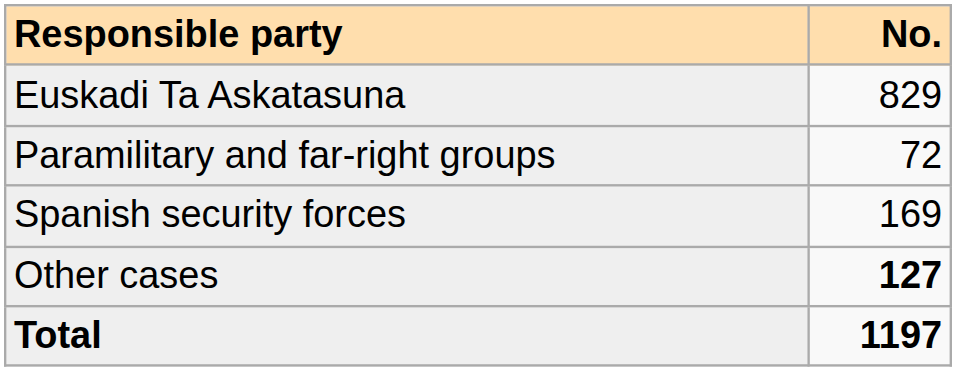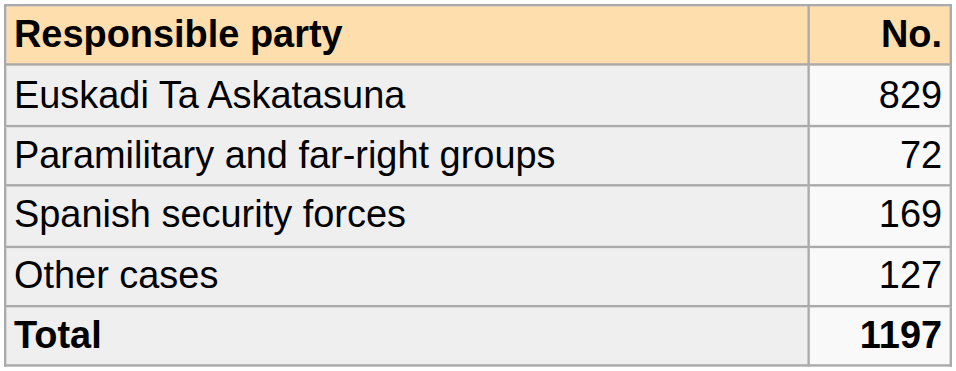(910, 275) bold -> (910, 275) normal
